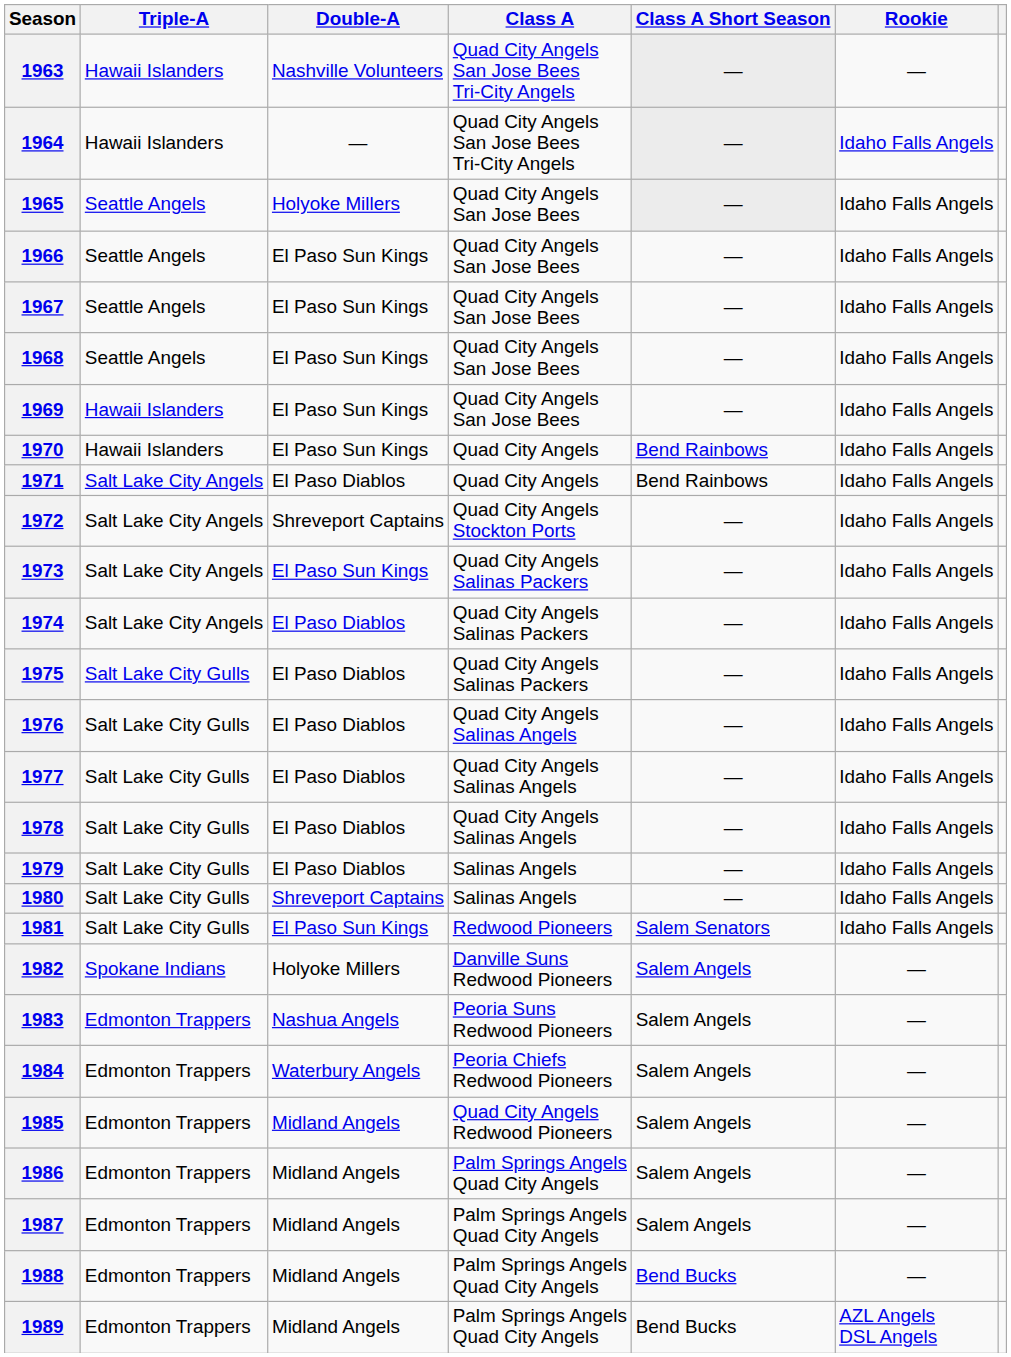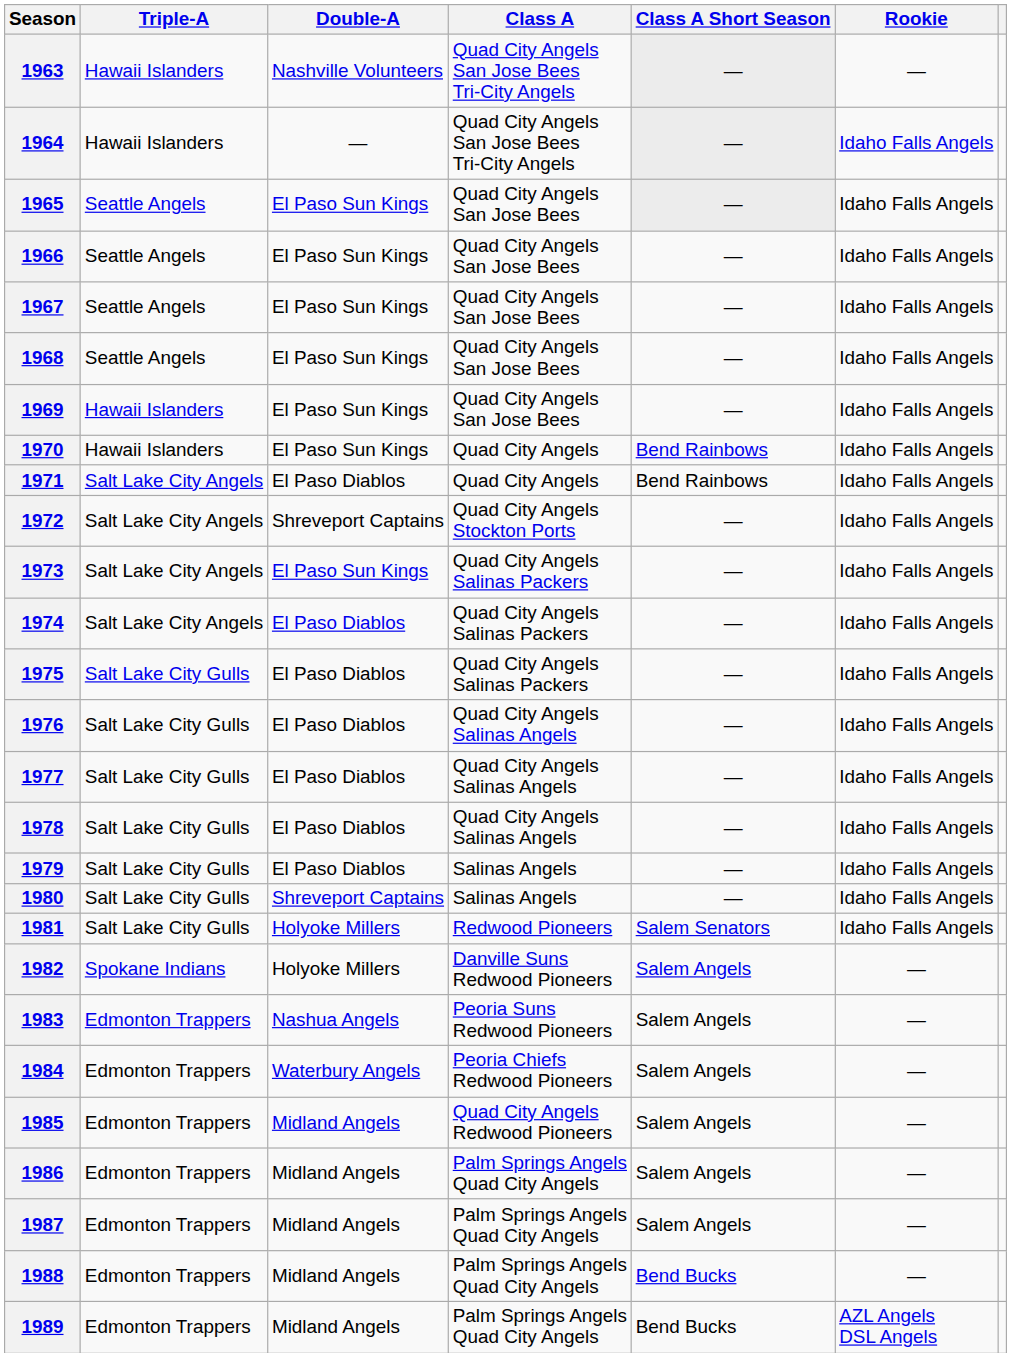(336, 204) Holyoke Millers -> (350, 204) El Paso Sun Kings
(350, 928) El Paso Sun Kings -> (336, 928) Holyoke Millers
